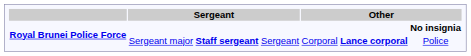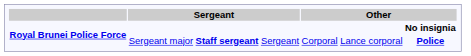(374, 41) bold -> (371, 41) normal
(436, 41) normal -> (430, 41) bold
